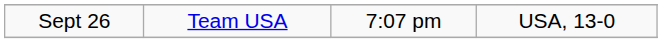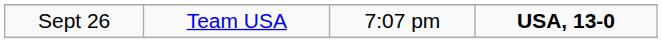(567, 21) normal -> (566, 21) bold
